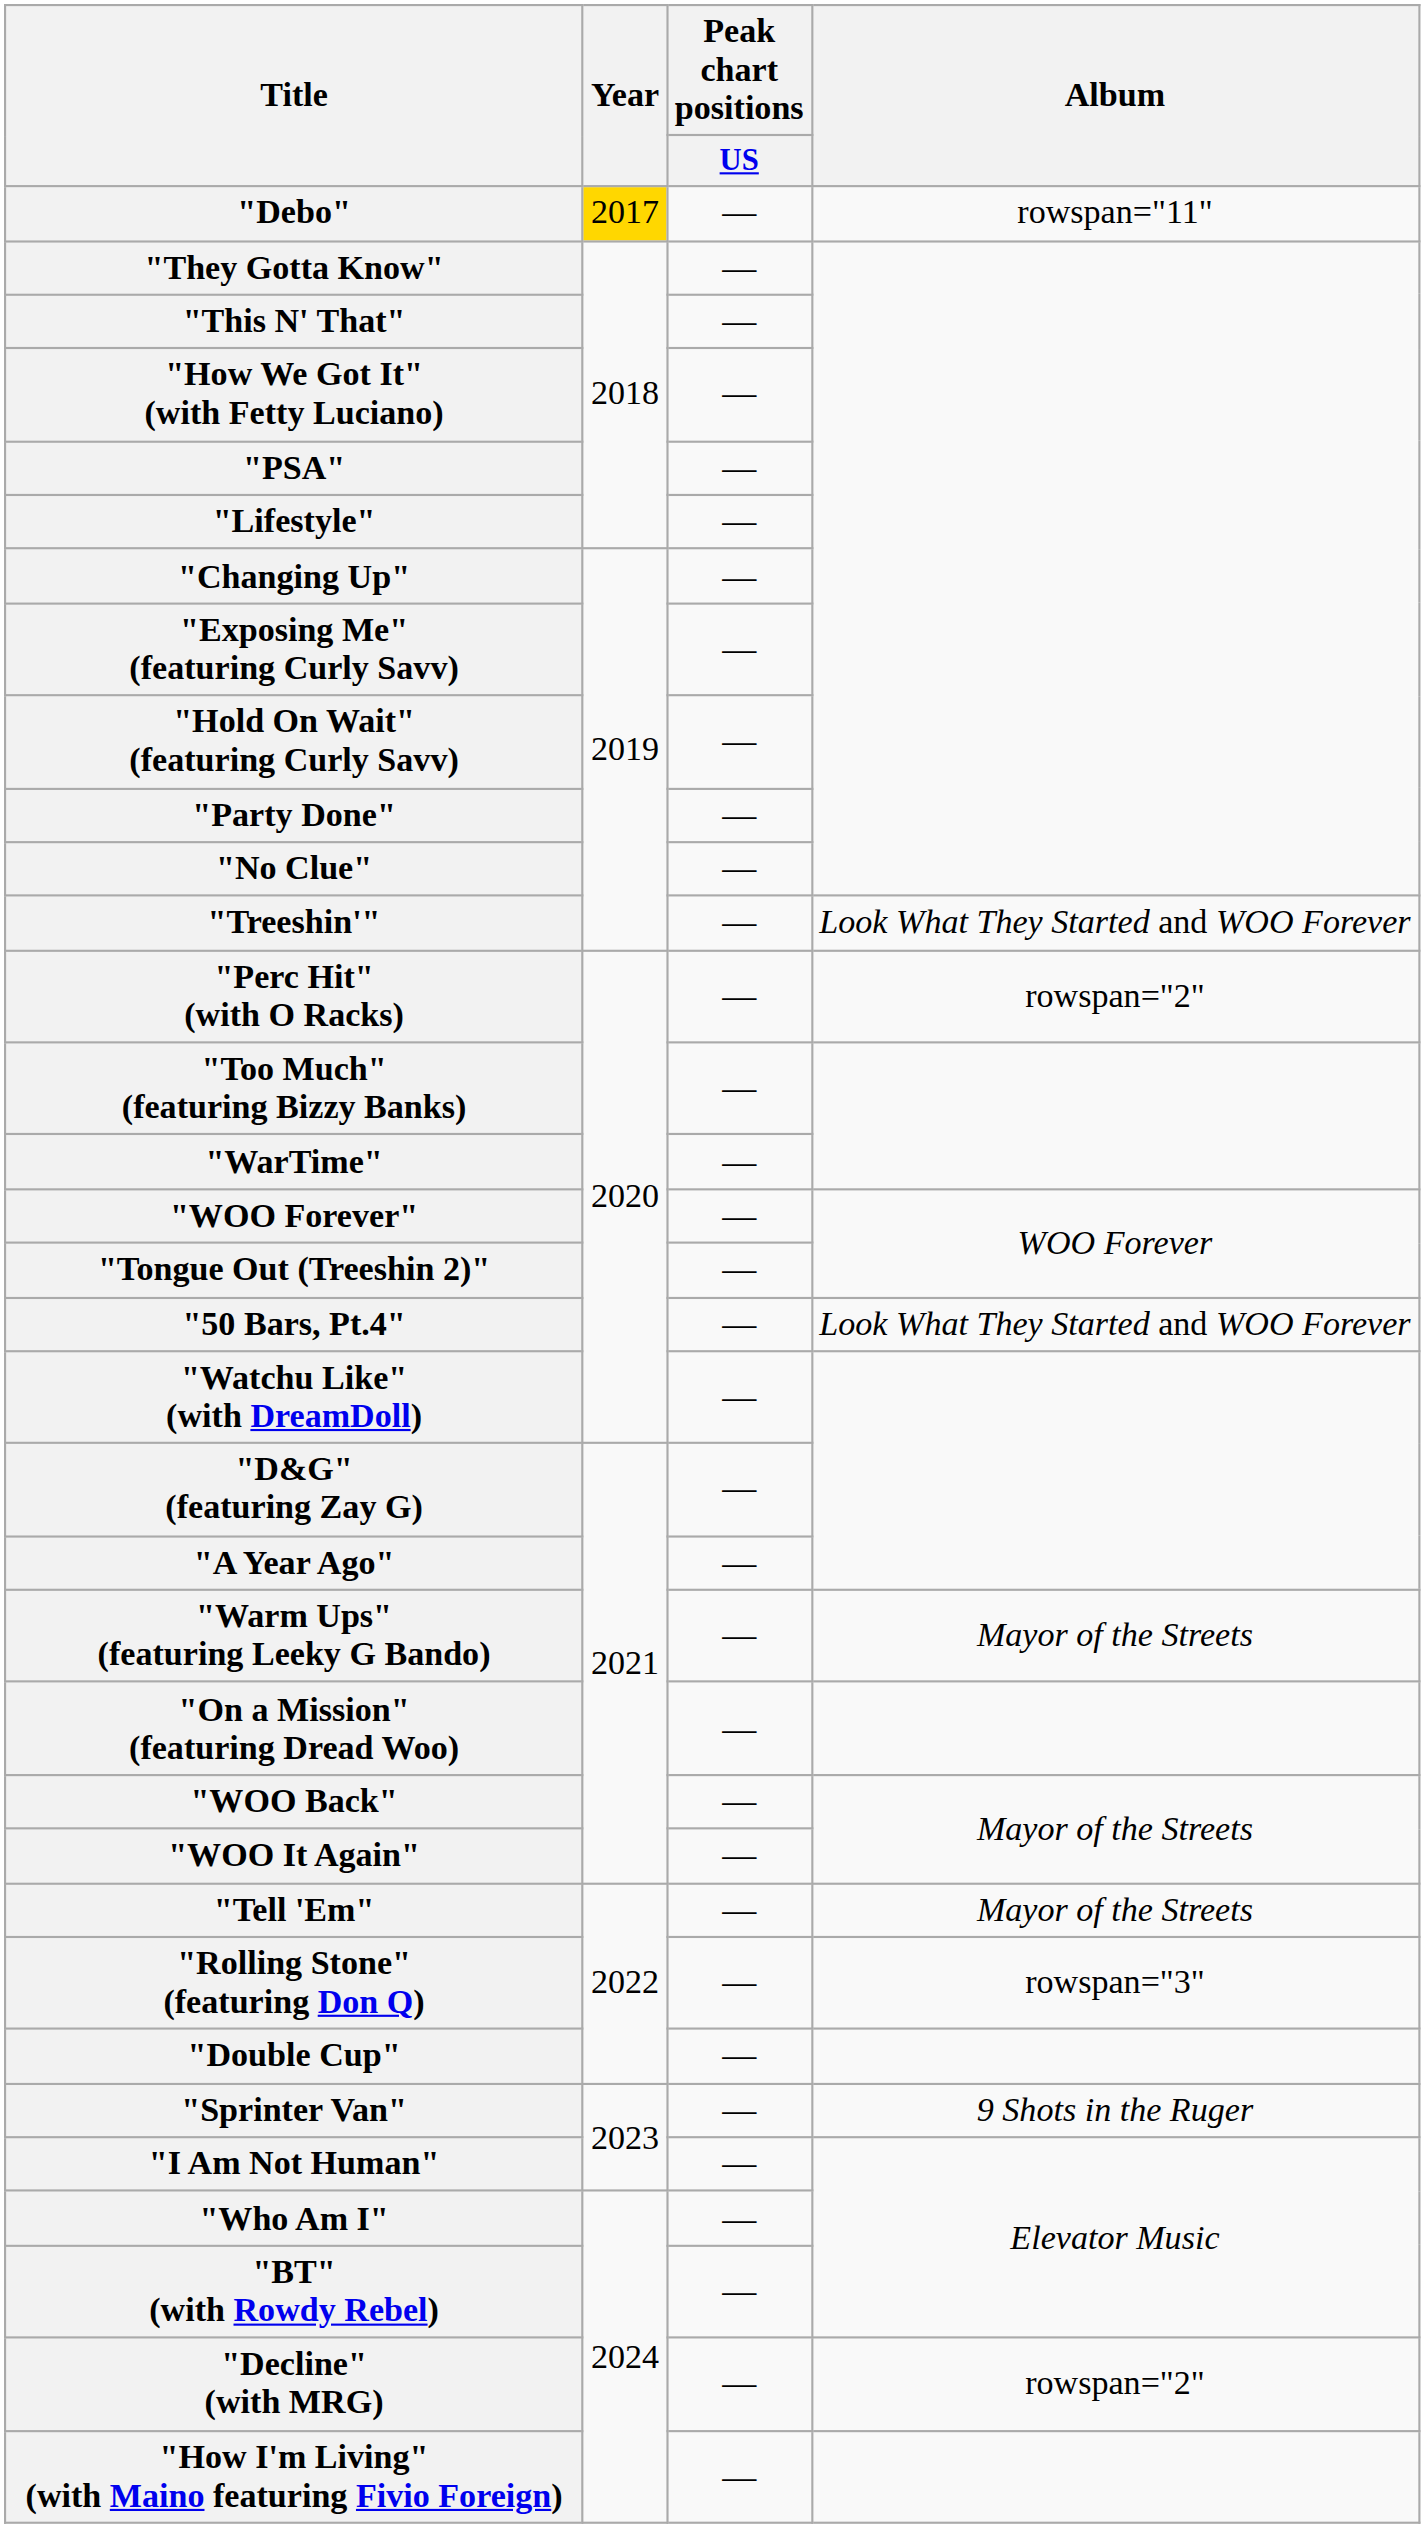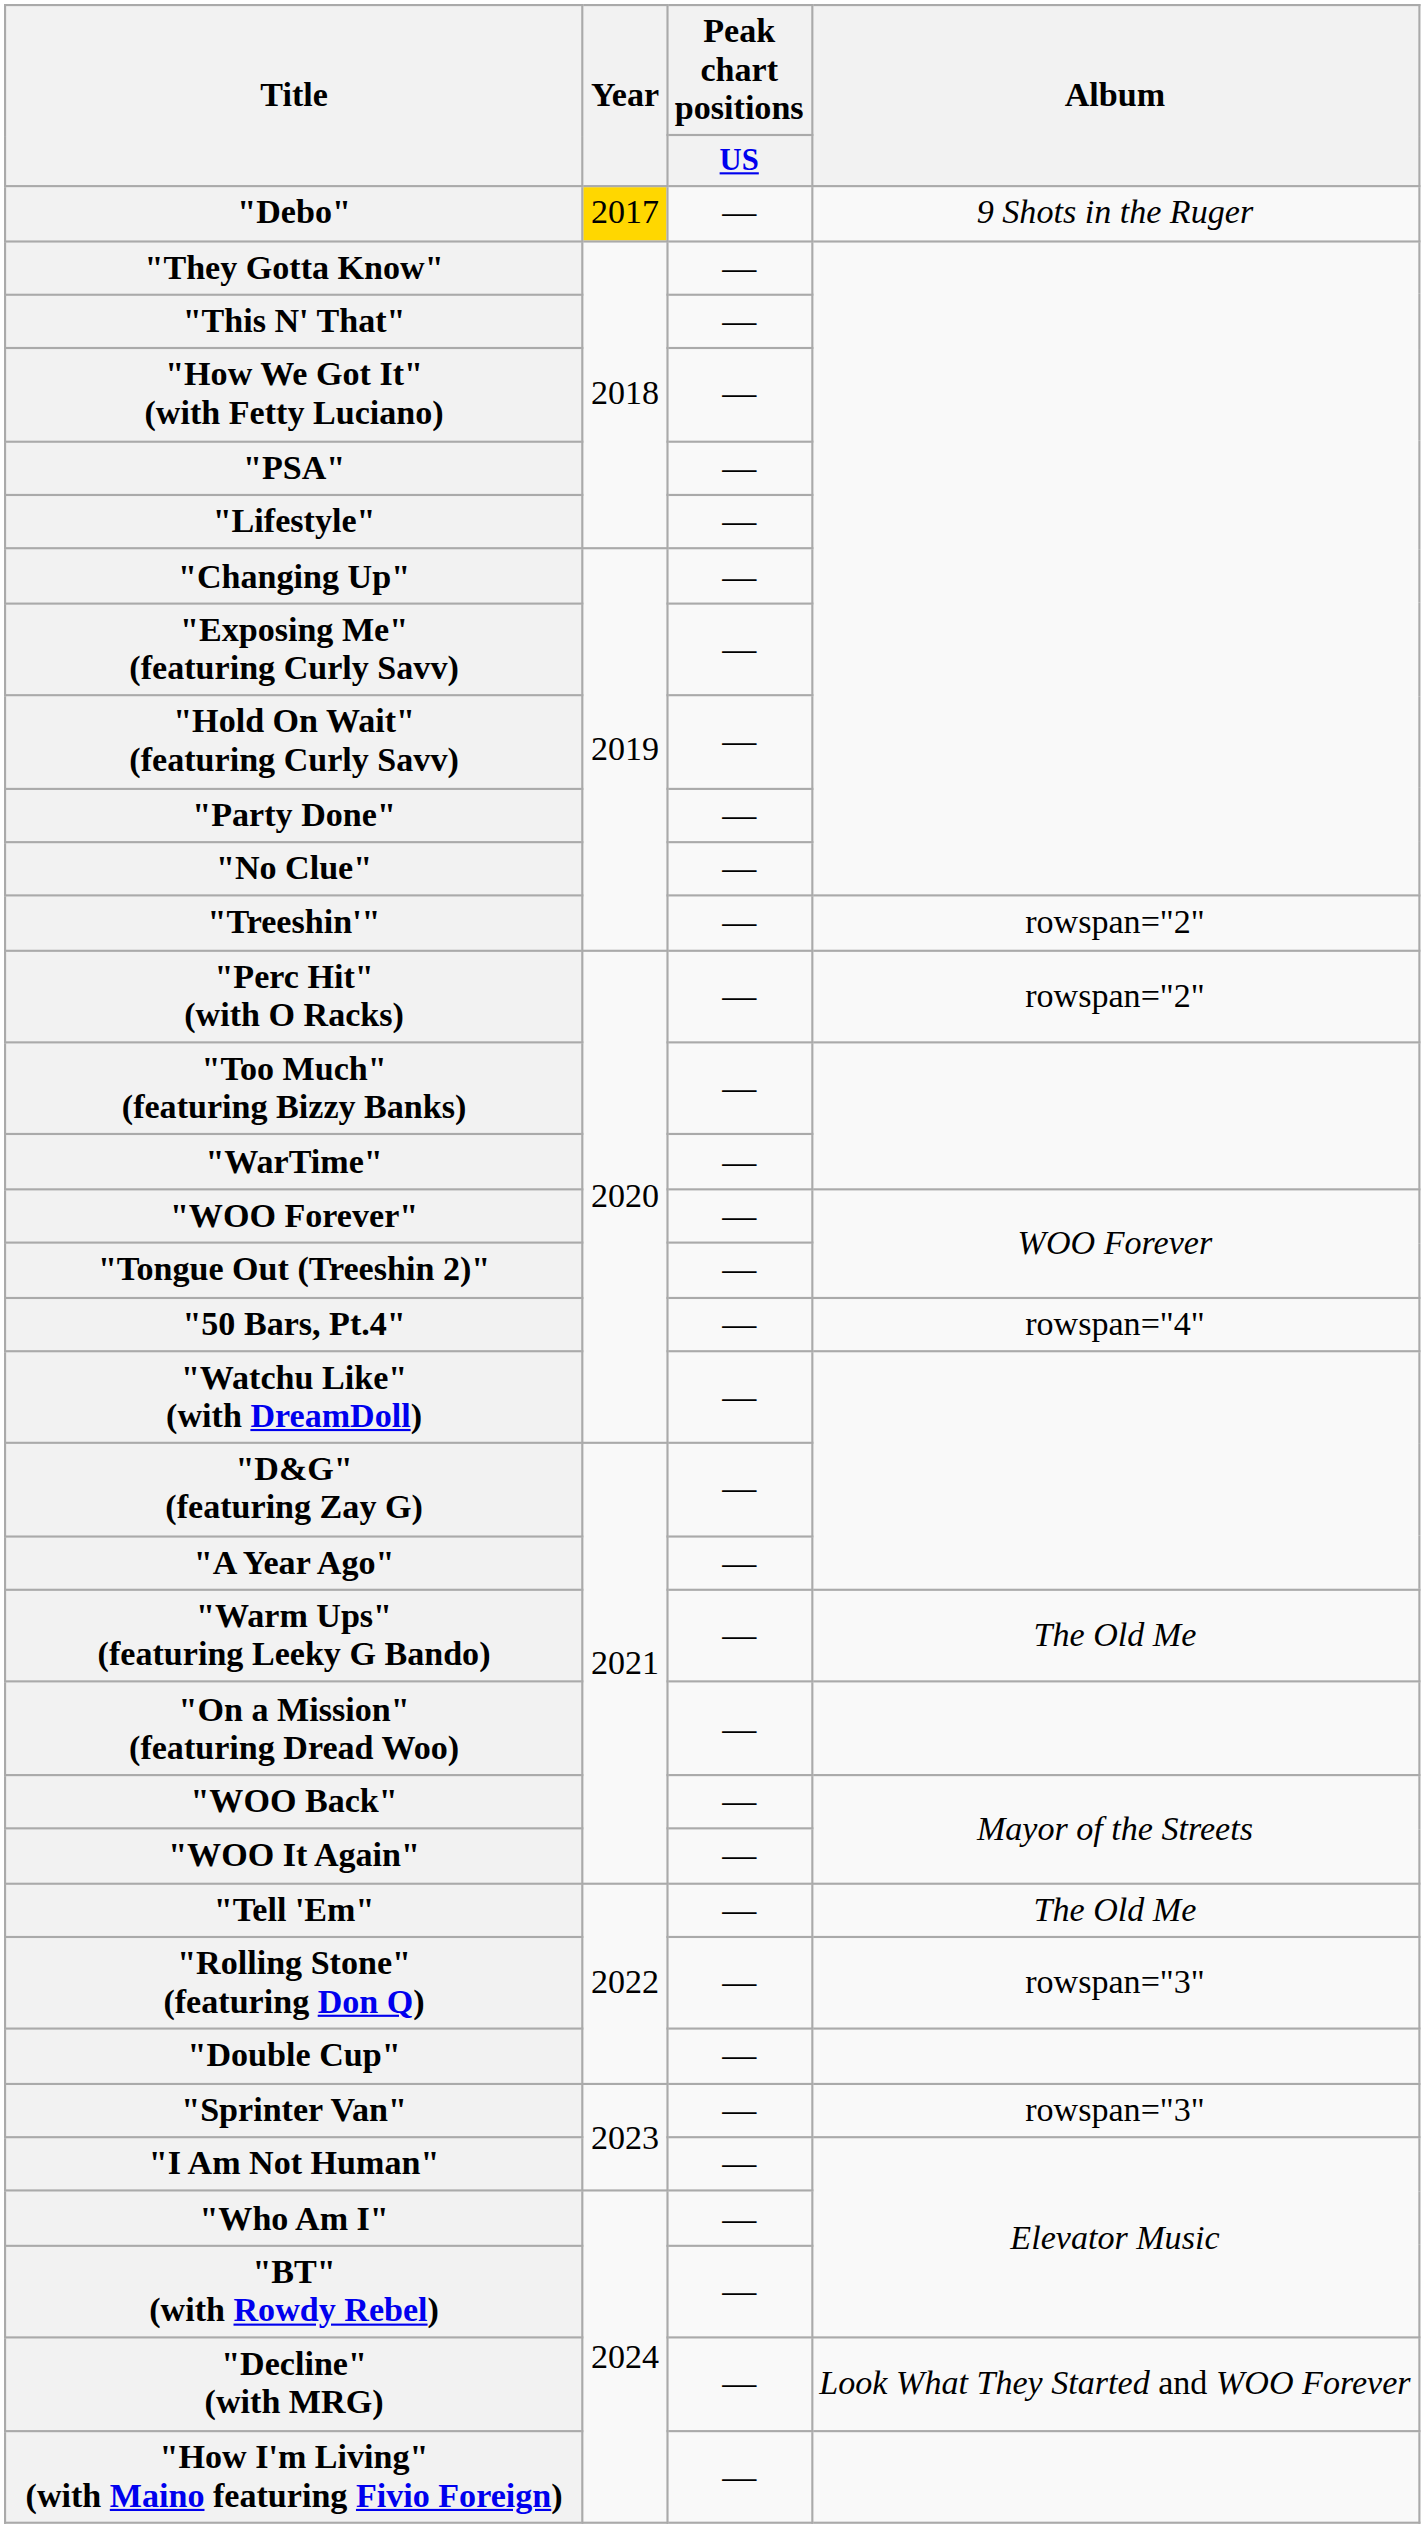(1115, 212) rowspan="11" -> (1115, 212) 9 Shots in the Ruger
(1115, 922) Look What They Started and WOO Forever -> (1115, 922) rowspan="2"
(1115, 1323) Look What They Started and WOO Forever -> (1115, 1323) rowspan="4"
(1115, 1635) Mayor of the Streets -> (1115, 1635) The Old Me
(1115, 1909) Mayor of the Streets -> (1115, 1909) The Old Me
(1115, 2109) 9 Shots in the Ruger -> (1115, 2109) rowspan="3"
(1115, 2383) rowspan="2" -> (1115, 2383) Look What They Started and WOO Forever
